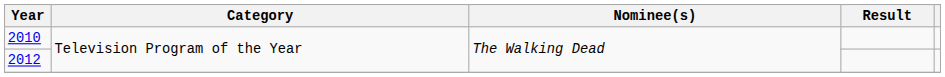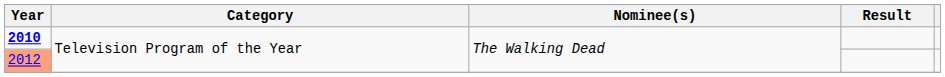(24, 38) normal -> (24, 38) bold
(24, 61) no background -> (24, 61) lightsalmon background
